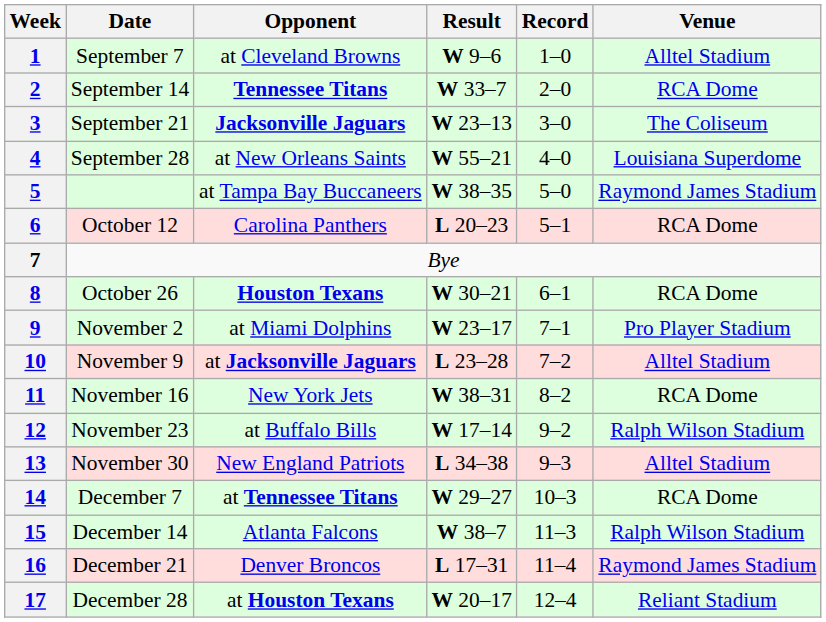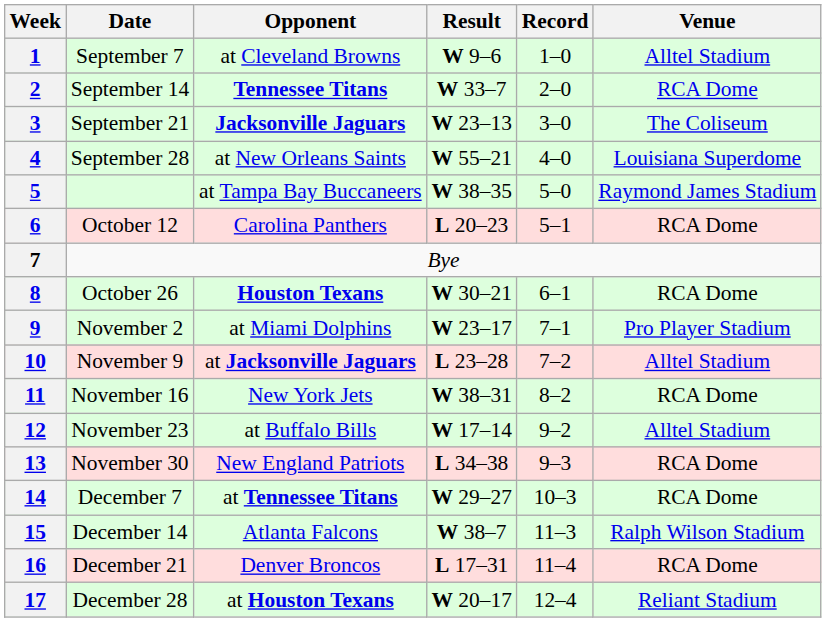(707, 429) Ralph Wilson Stadium -> (707, 429) Alltel Stadium
(707, 463) Alltel Stadium -> (707, 463) RCA Dome
(707, 565) Raymond James Stadium -> (707, 565) RCA Dome
